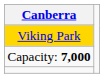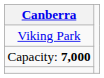(49, 35) gold background -> (49, 35) no background
